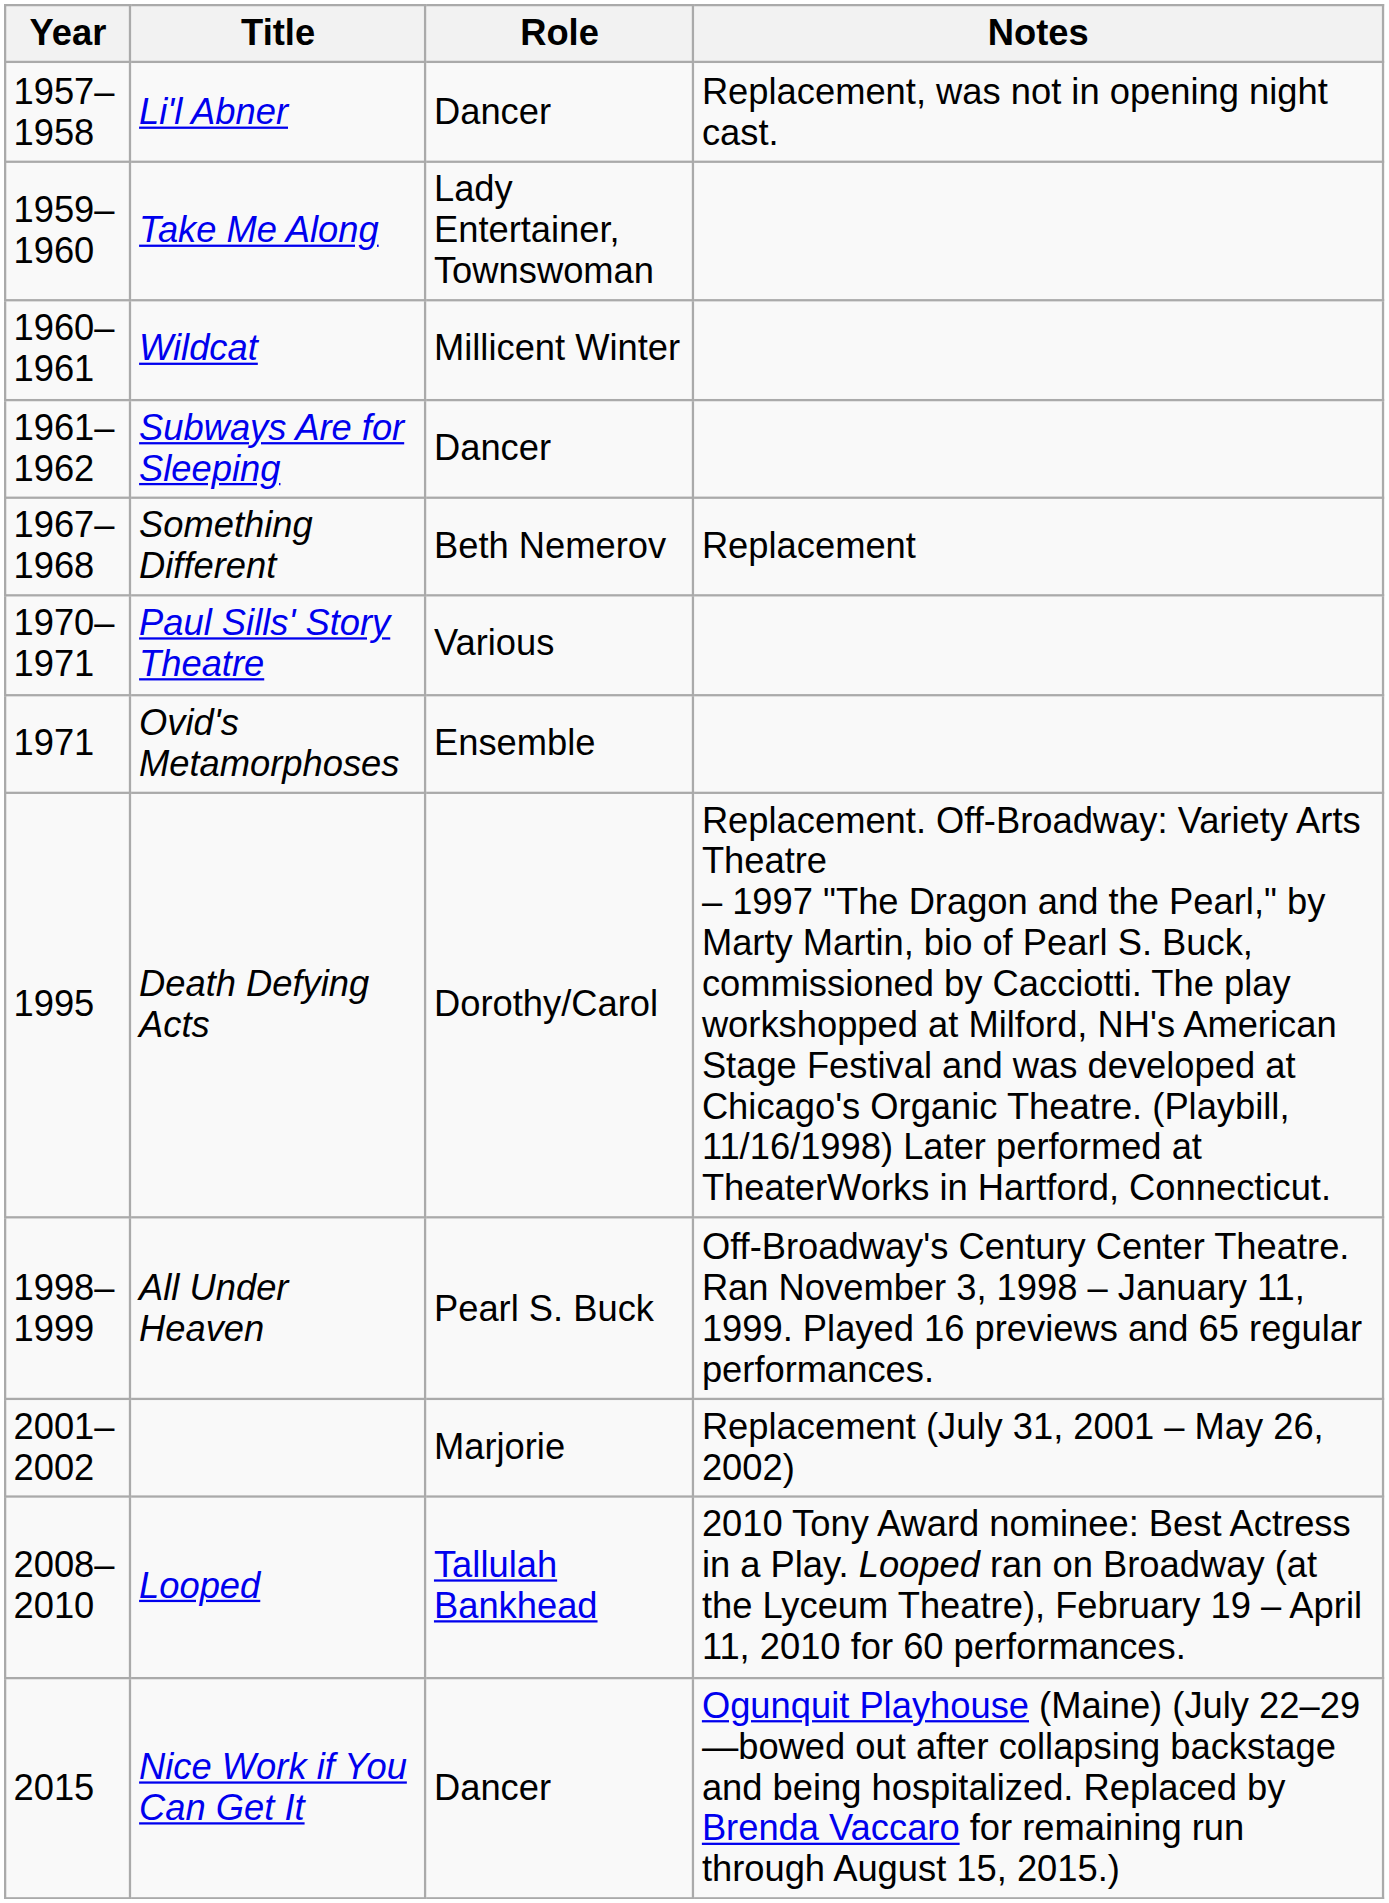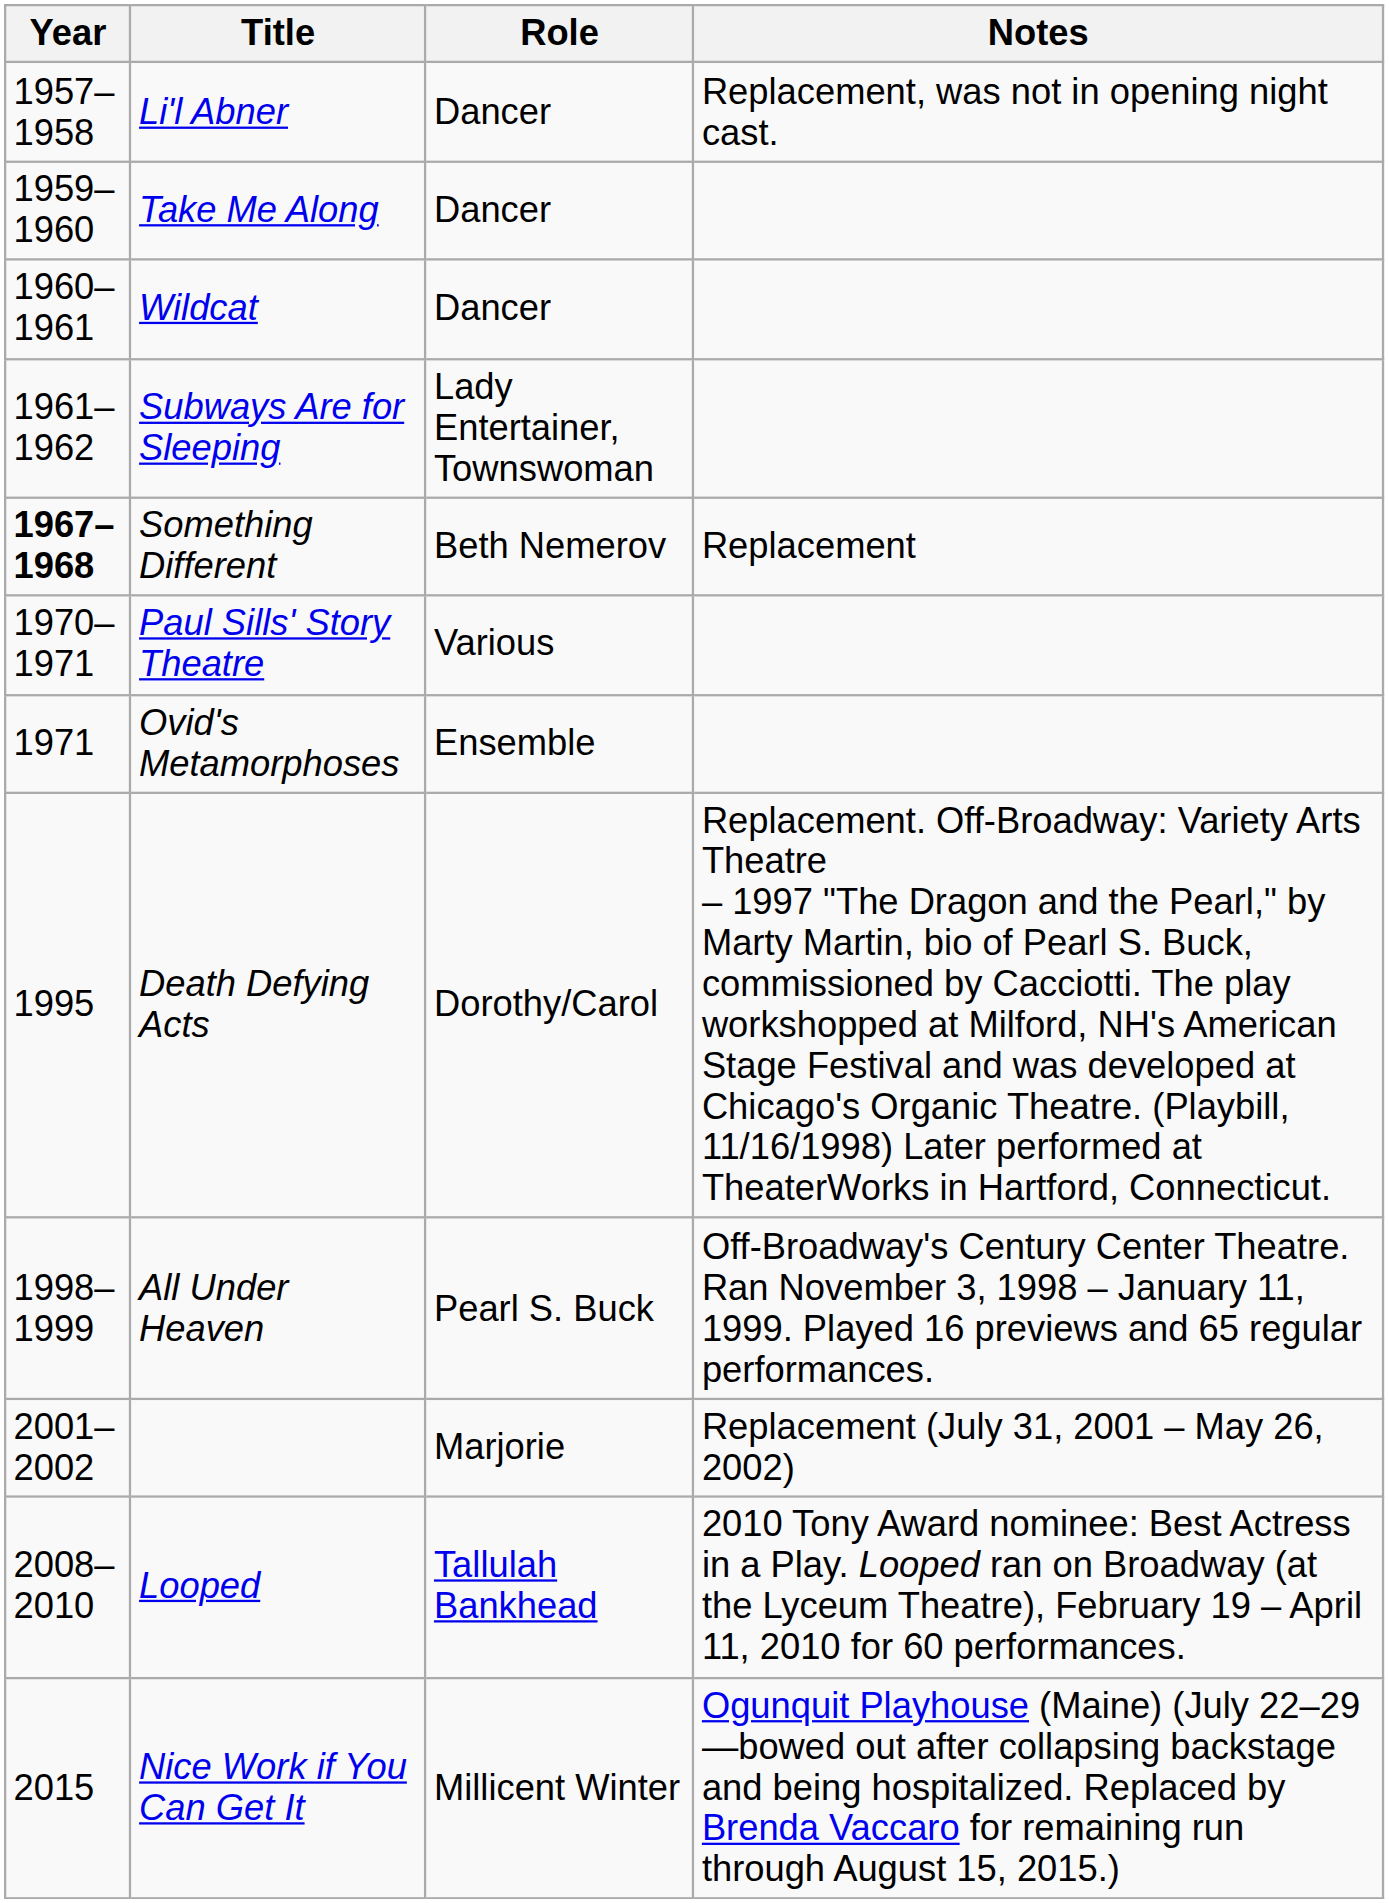(544, 230) Lady Entertainer, Townswoman -> (492, 209) Dancer
(557, 349) Millicent Winter -> (492, 308) Dancer
(492, 447) Dancer -> (544, 427) Lady Entertainer, Townswoman
(64, 546) normal -> (64, 546) bold
(492, 1786) Dancer -> (557, 1786) Millicent Winter
